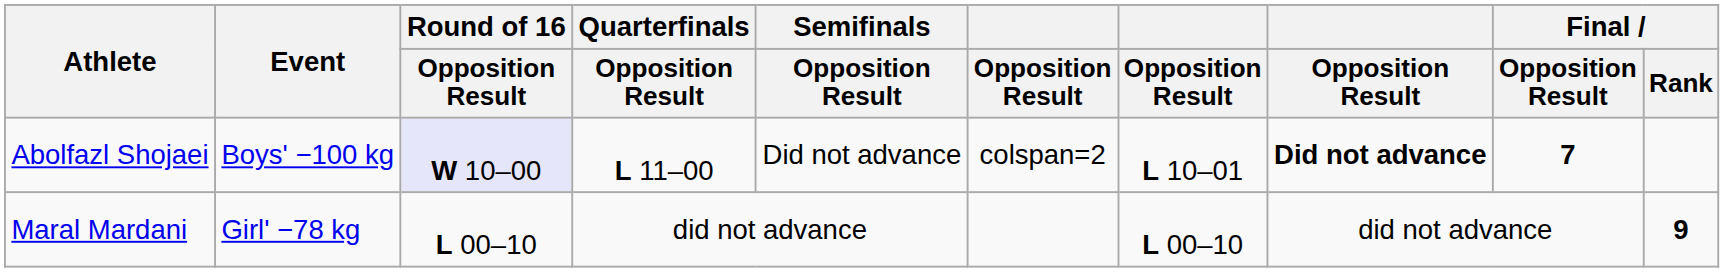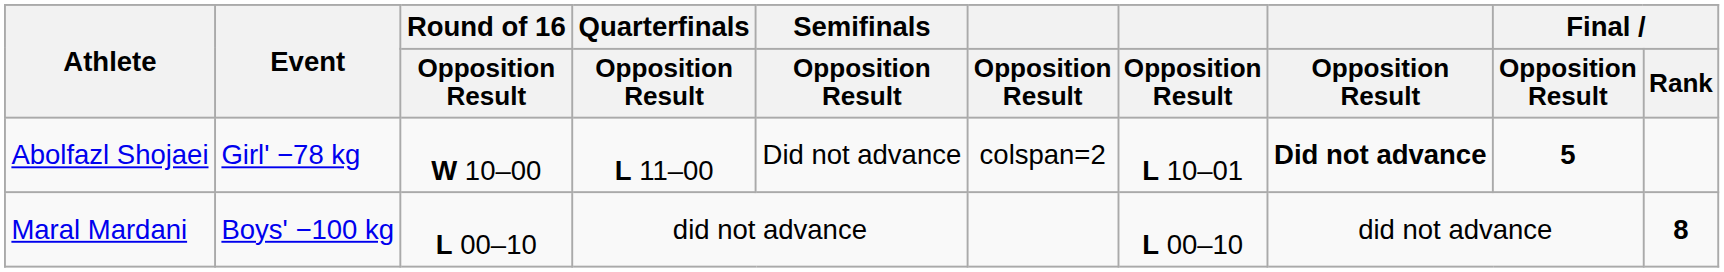(308, 155) Boys' −100 kg -> (291, 155) Girl' −78 kg
(486, 171) lavender background -> (486, 171) no background
(1568, 155) 7 -> (1568, 155) 5
(291, 229) Girl' −78 kg -> (308, 229) Boys' −100 kg
(1681, 229) 9 -> (1681, 229) 8
